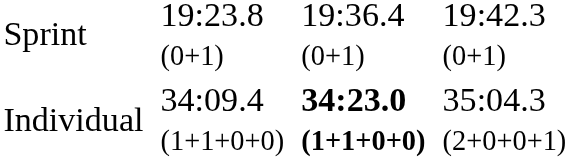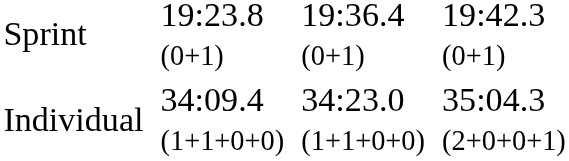(363, 119) bold -> (363, 119) normal
